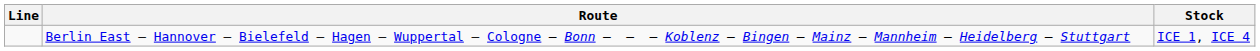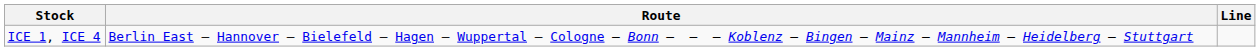columns swapped: (23, 15) <-> (1204, 15)
